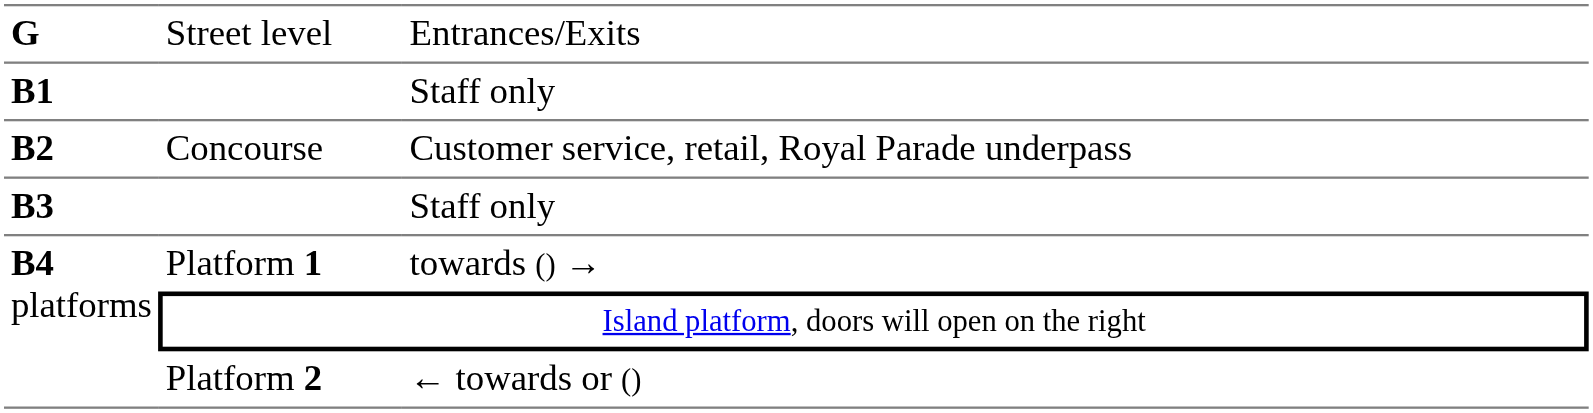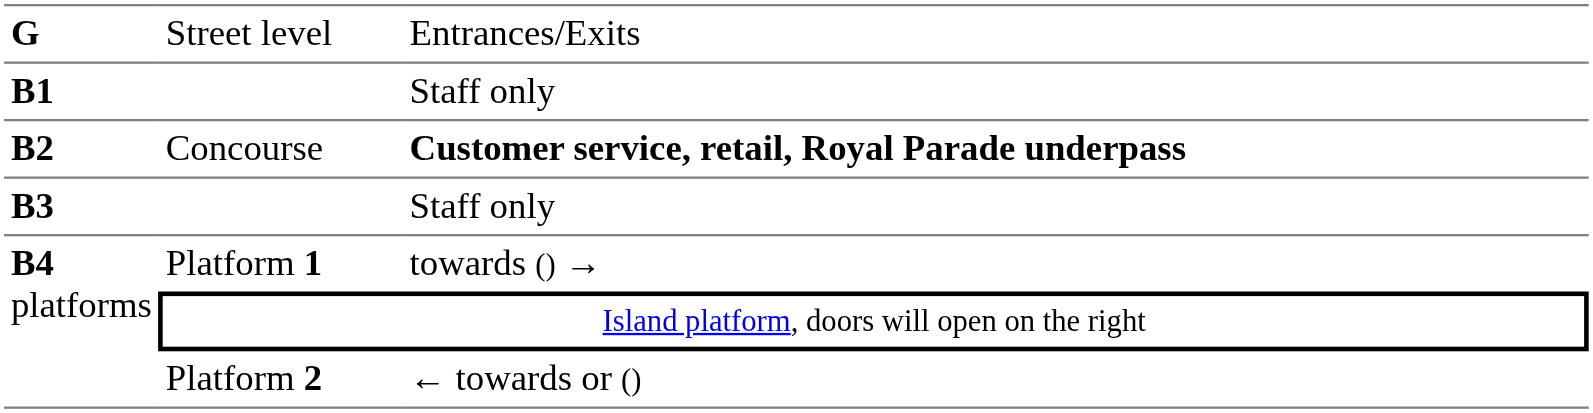(771, 148) normal -> (798, 148) bold
